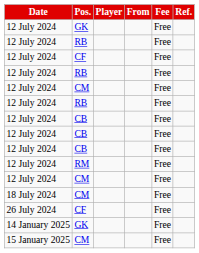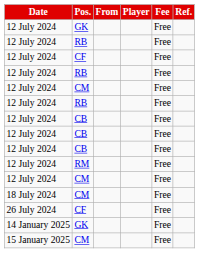columns swapped: (109, 12) <-> (138, 12)
